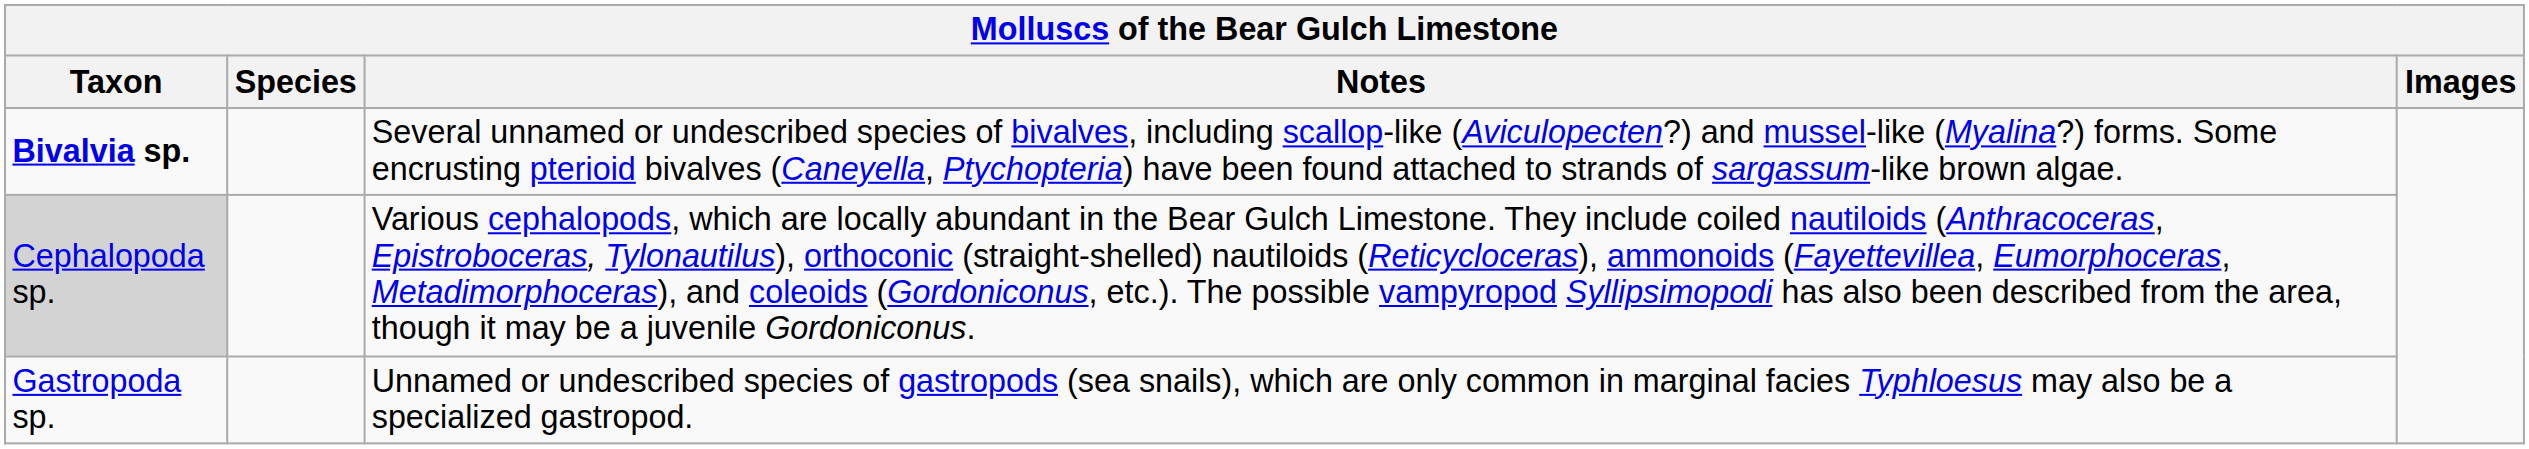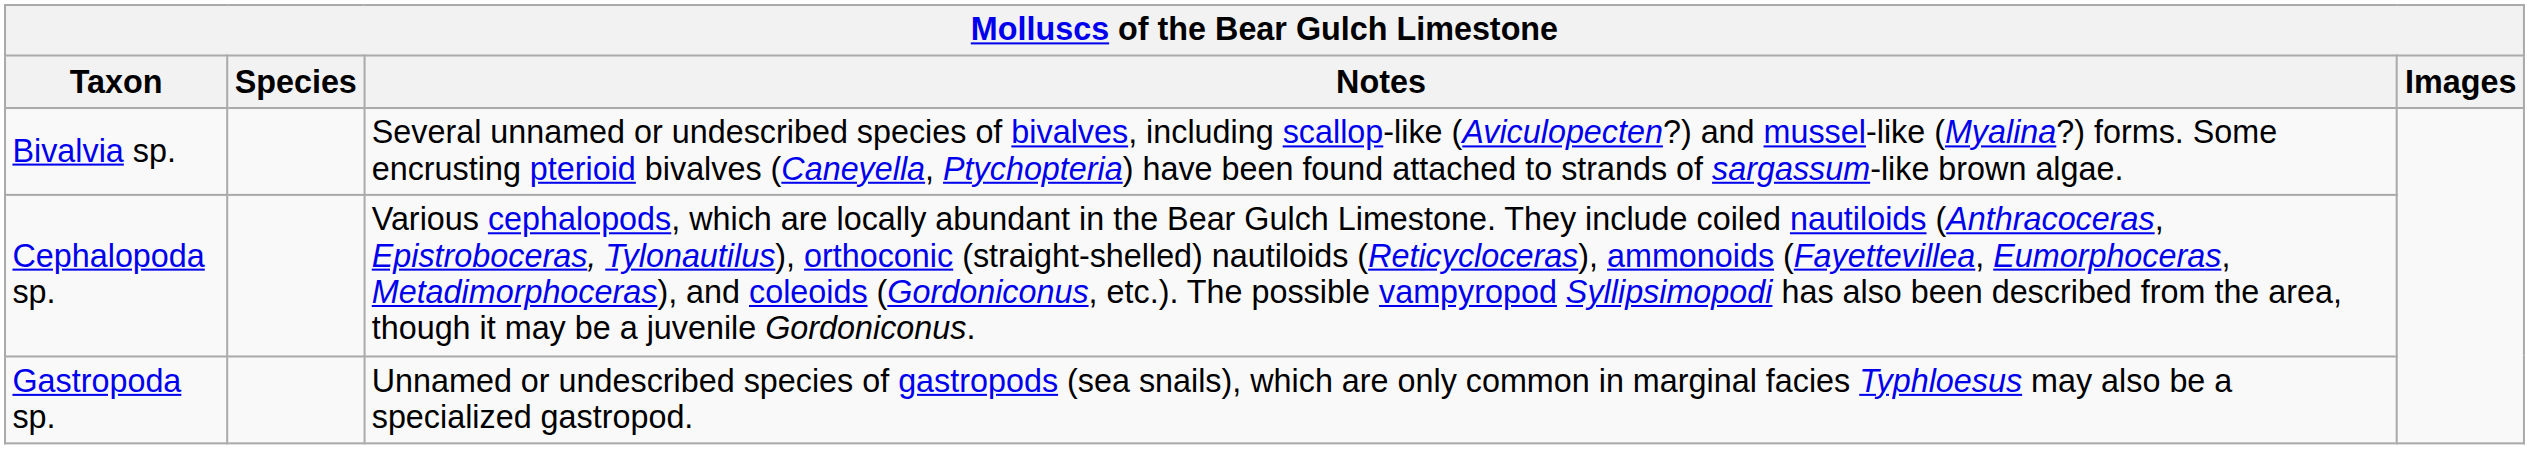(101, 150) bold -> (94, 150) normal
(109, 274) lightgrey background -> (109, 274) no background
